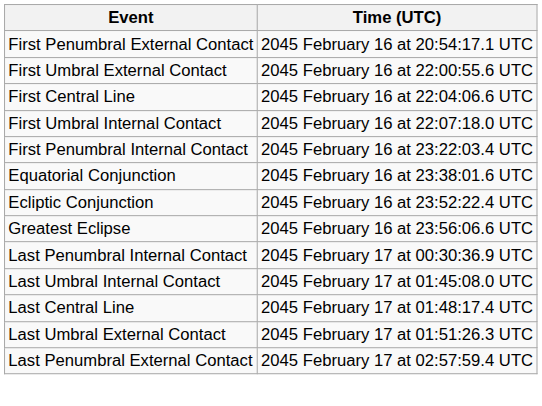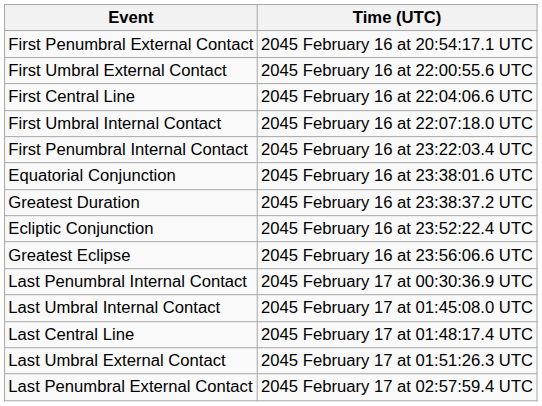+ row: (74, 202)
